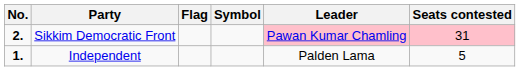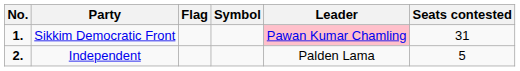(18, 35) 2. -> (18, 35) 1.
(462, 35) pink background -> (462, 35) no background
(18, 55) 1. -> (18, 55) 2.
